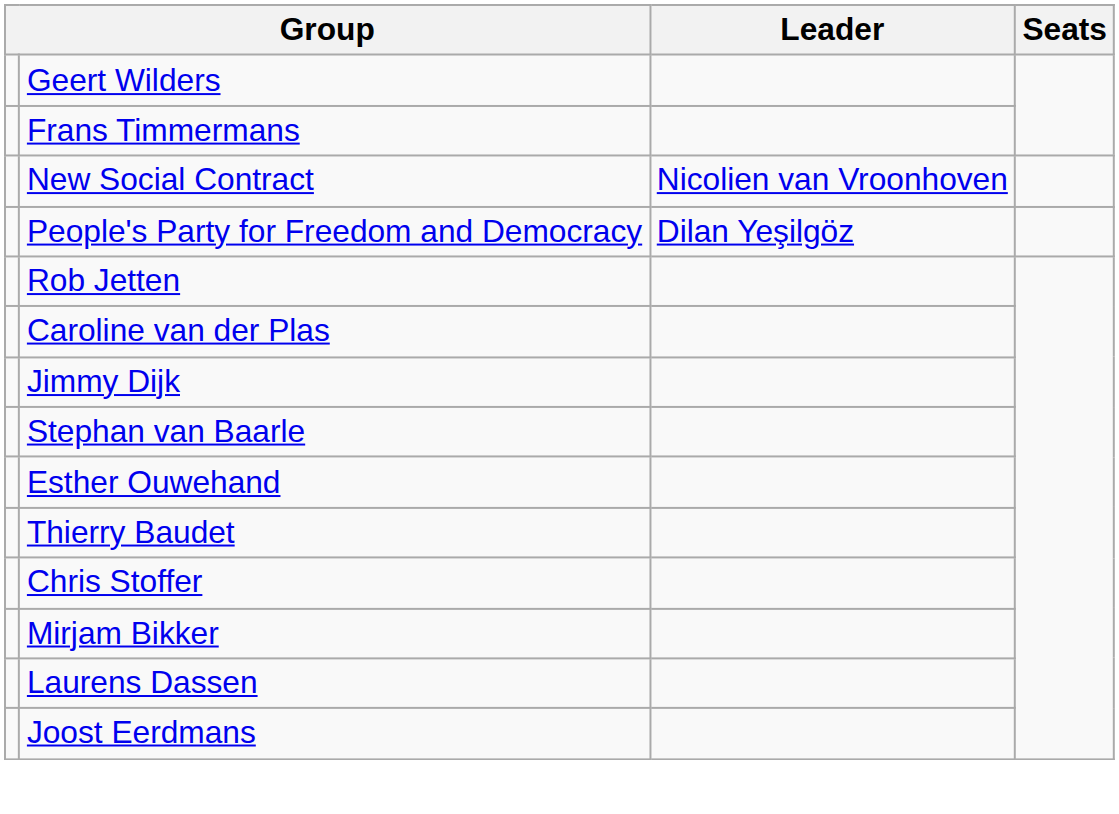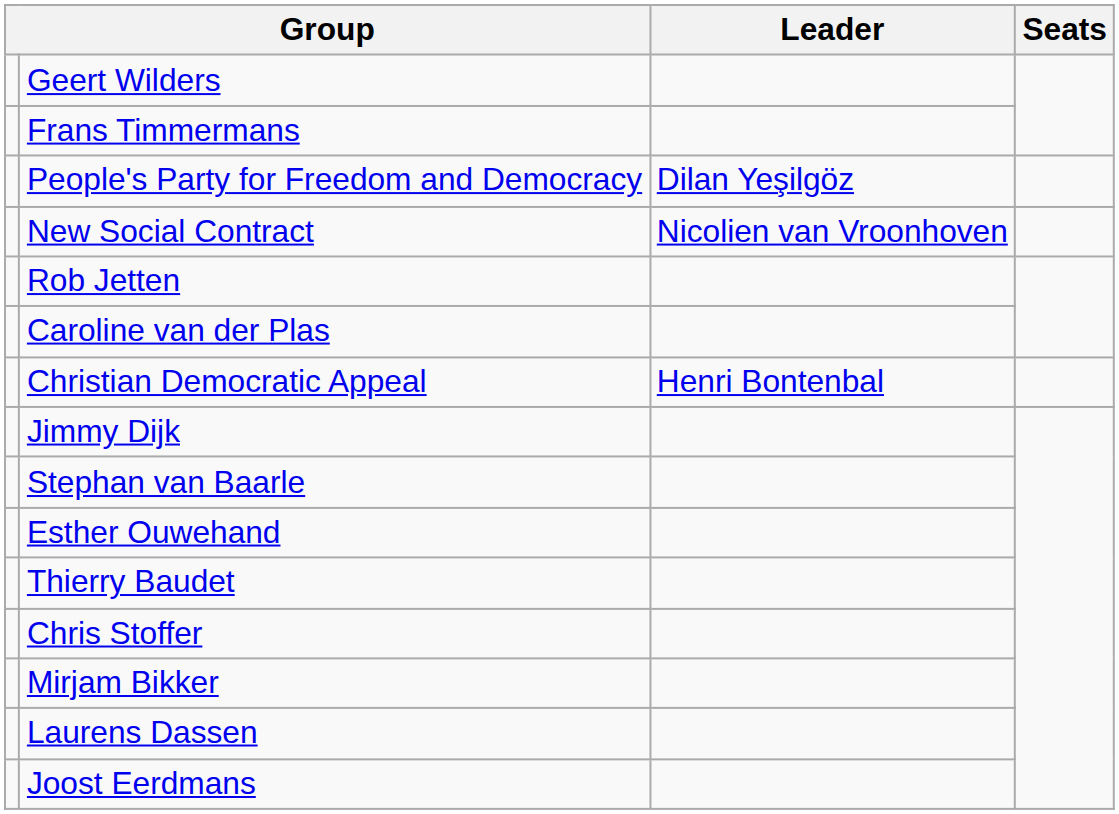rows swapped: (335, 230) <-> (170, 180)
+ row: (227, 381)
